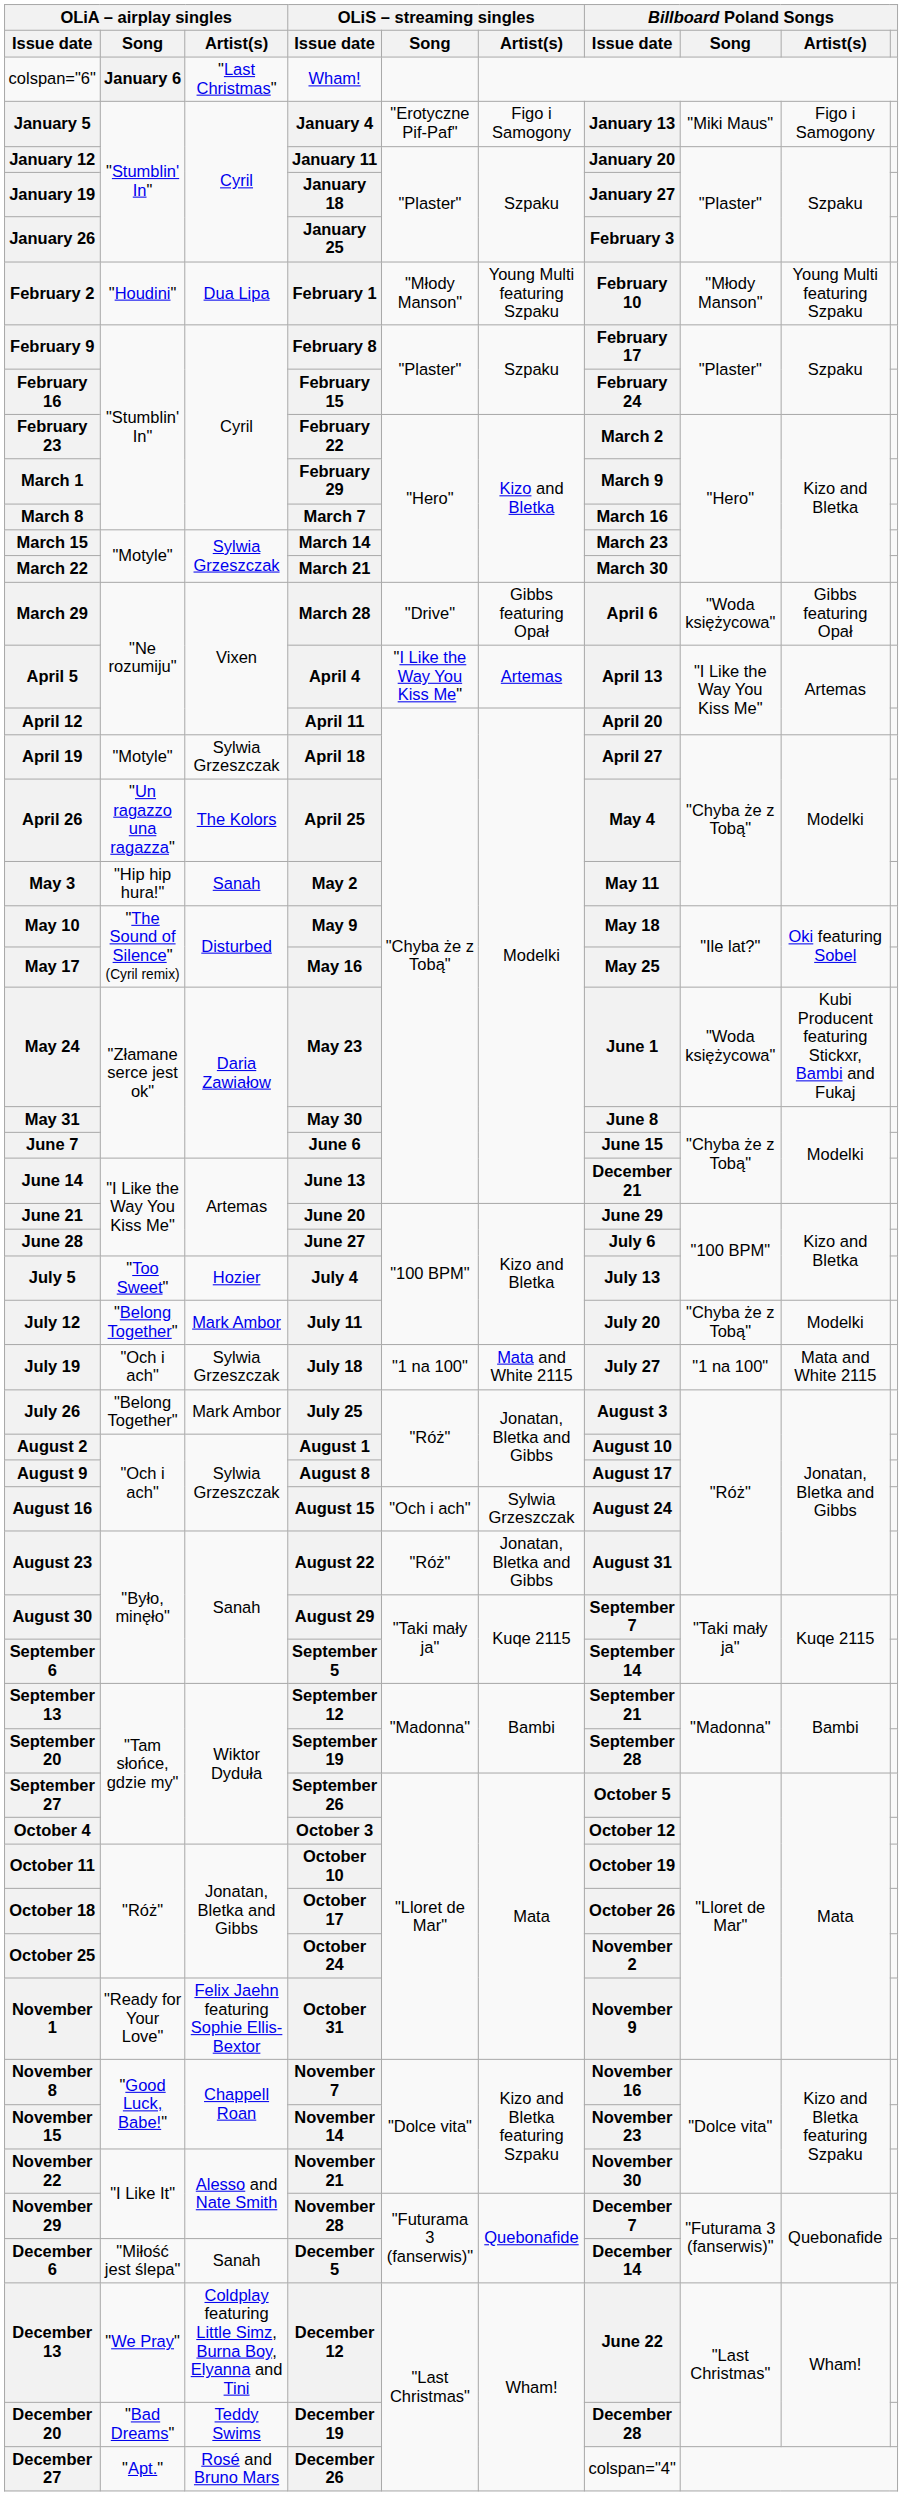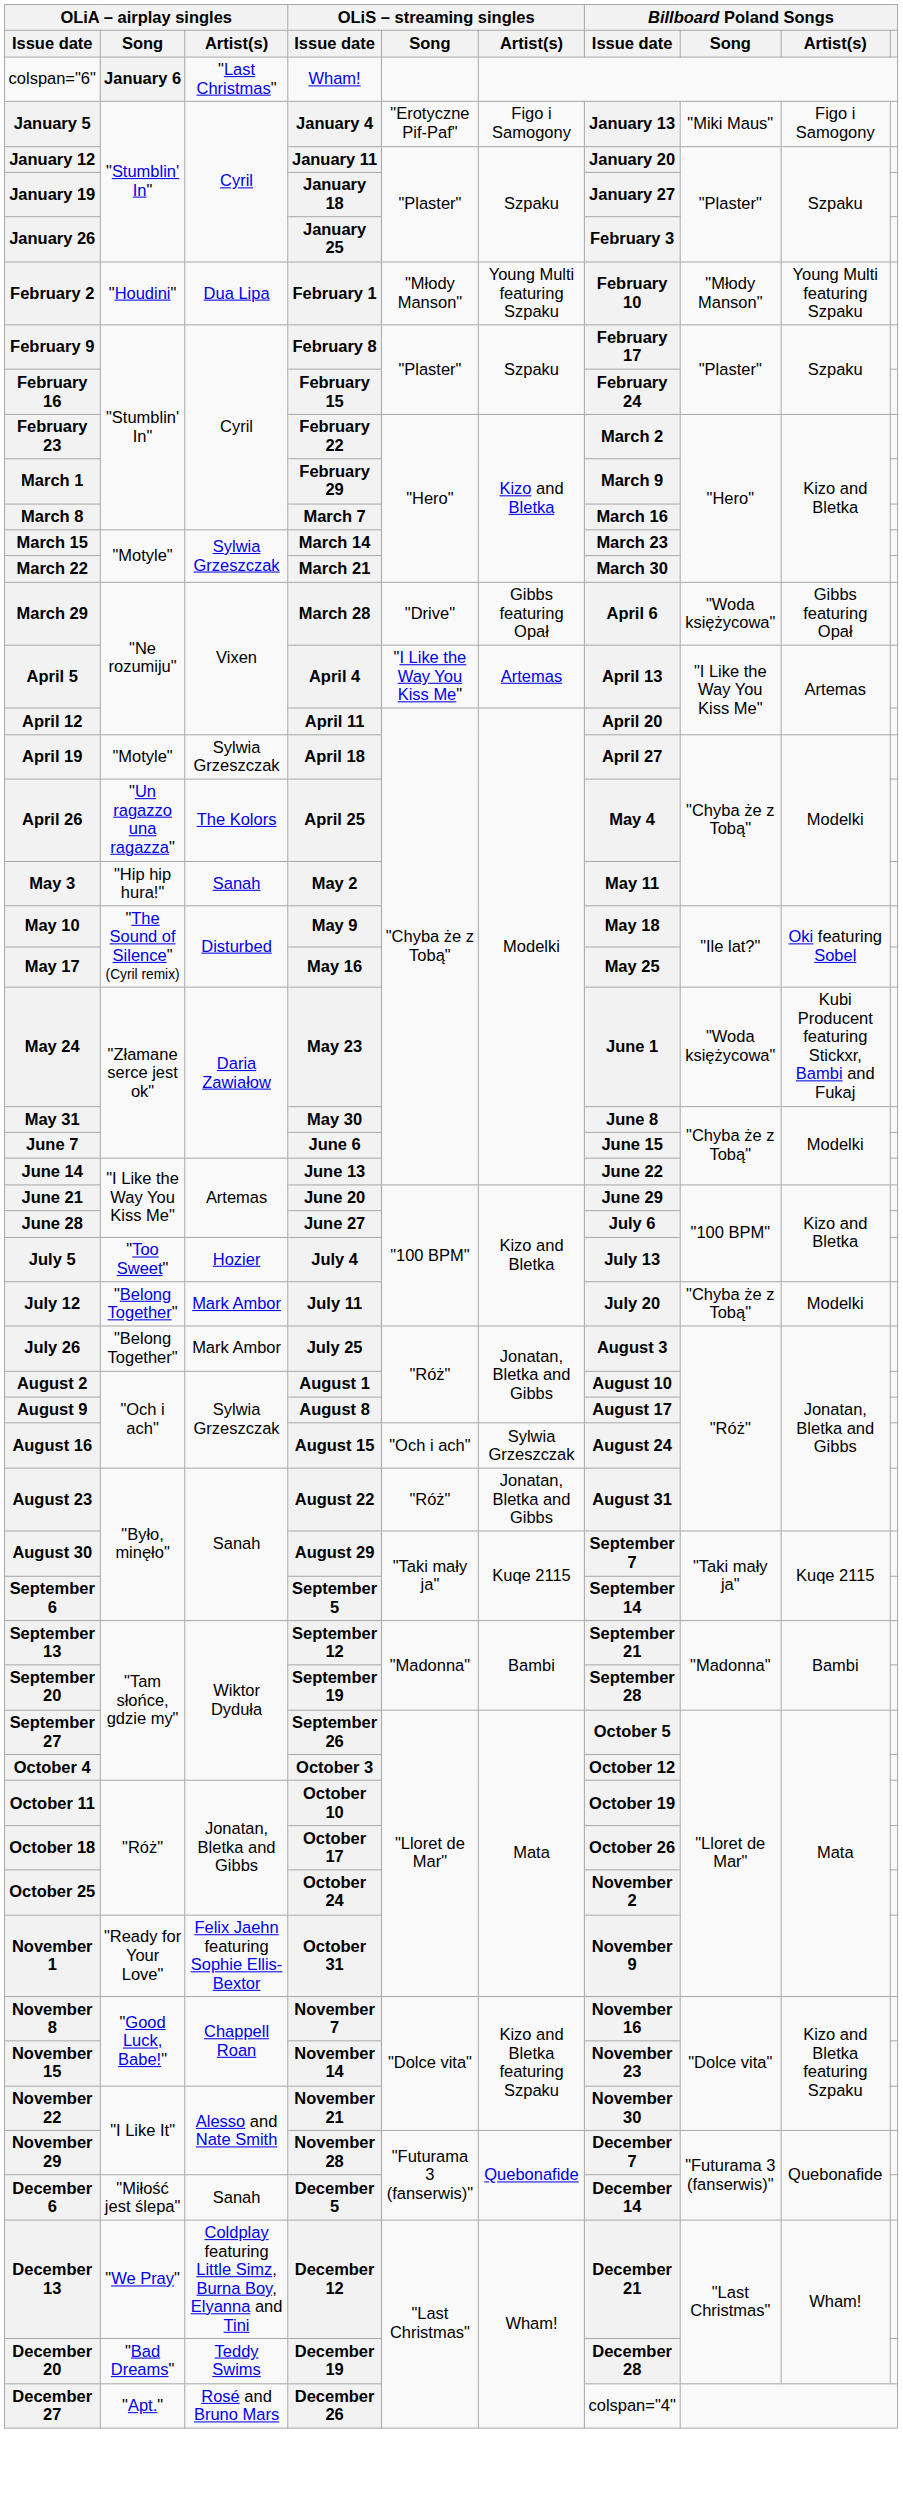(632, 1180) December 21 -> (632, 1171) June 22
- row: (52, 1367)
(632, 2342) June 22 -> (632, 2279) December 21
